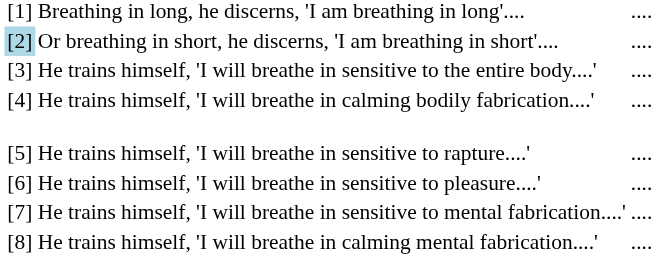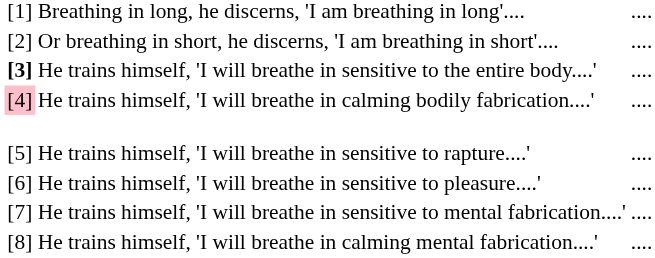(20, 41) lightblue background -> (20, 41) no background
(20, 70) normal -> (20, 70) bold
(20, 100) no background -> (20, 100) pink background
